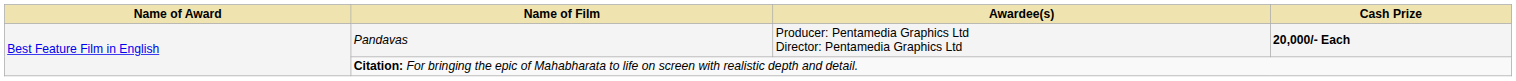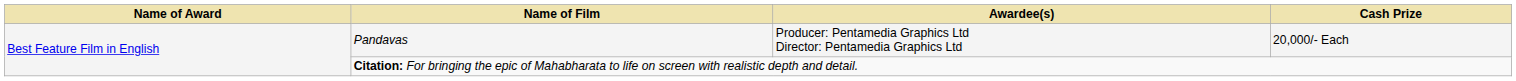(1312, 40) bold -> (1311, 40) normal
